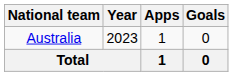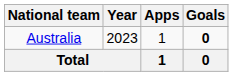(206, 37) normal -> (206, 37) bold
